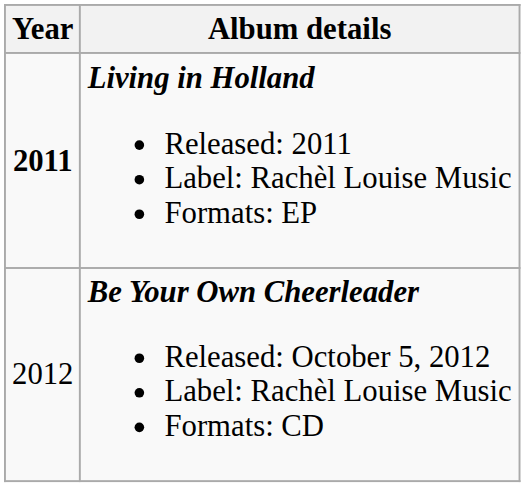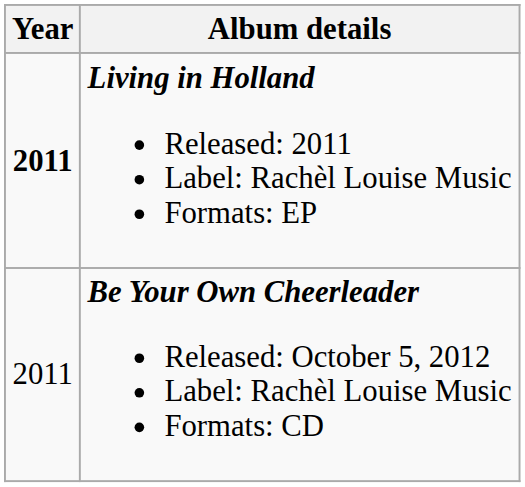(43, 373) 2012 -> (43, 373) 2011
